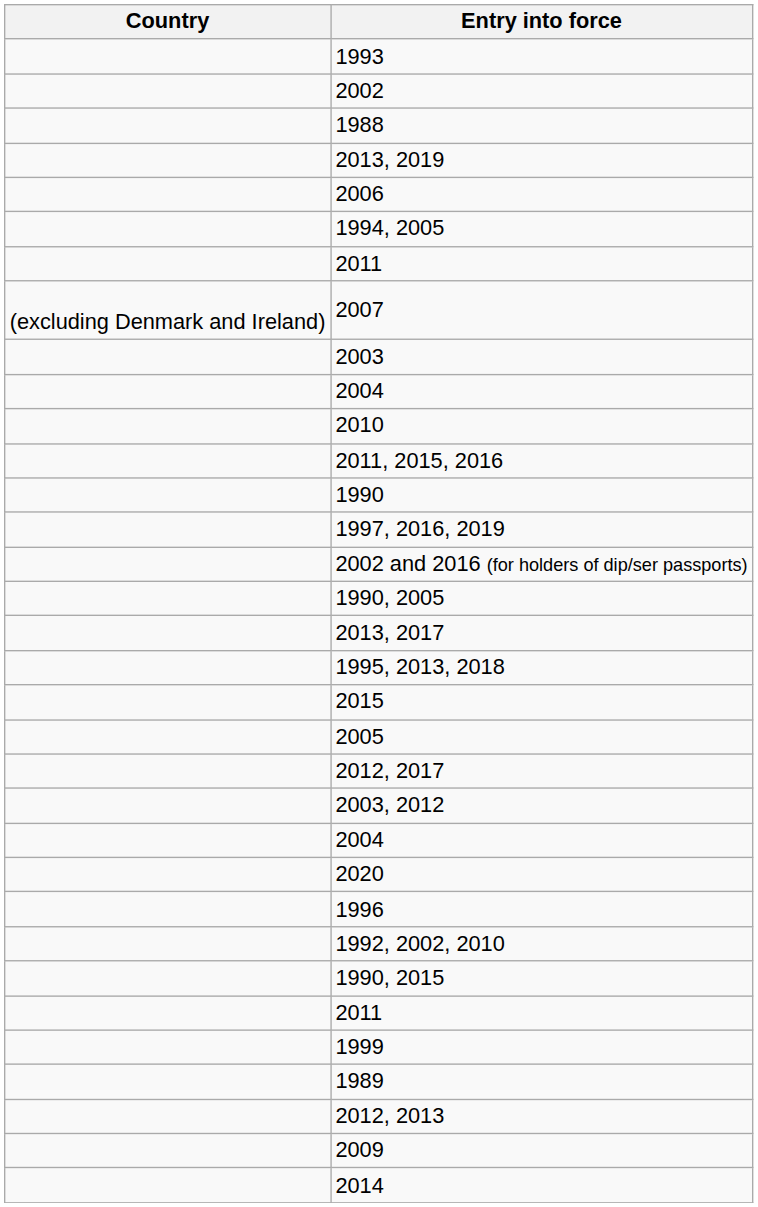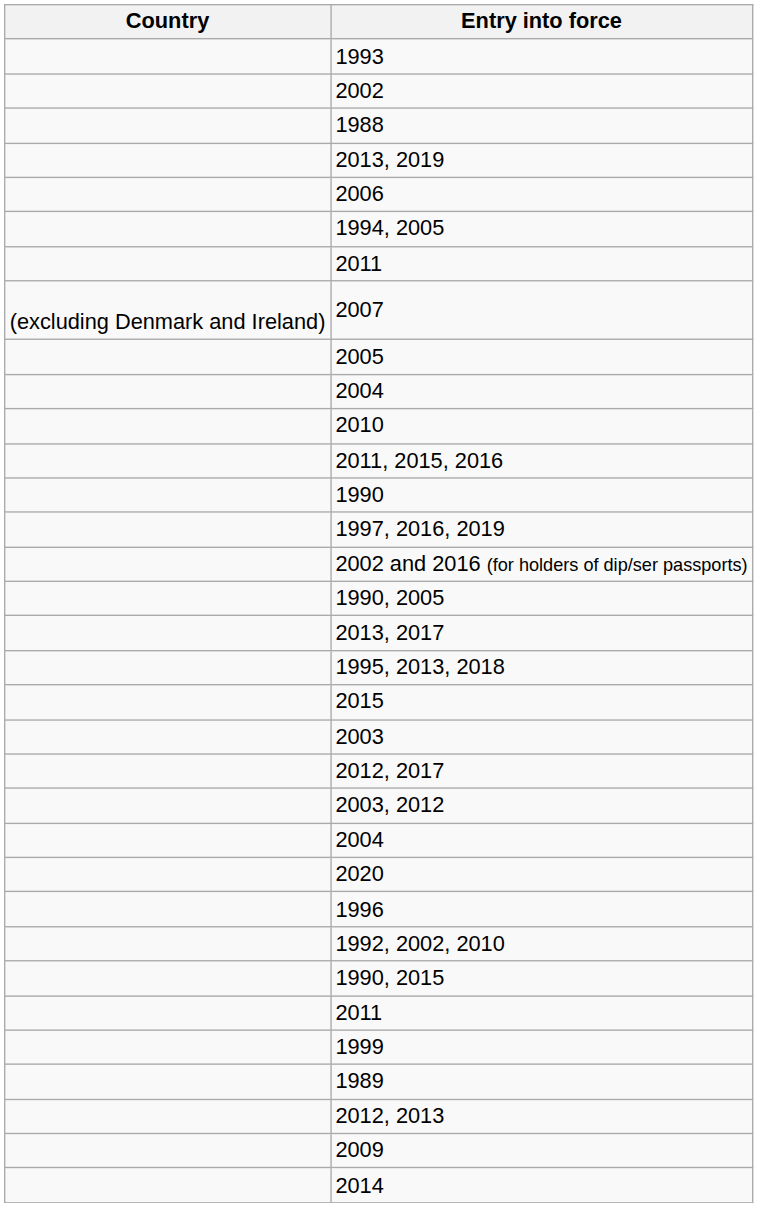(360, 356) 2003 -> (360, 356) 2005
(360, 736) 2005 -> (360, 736) 2003
